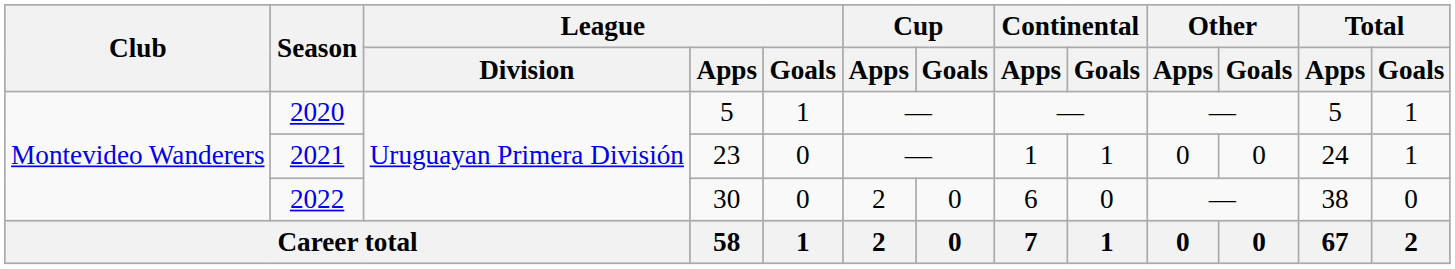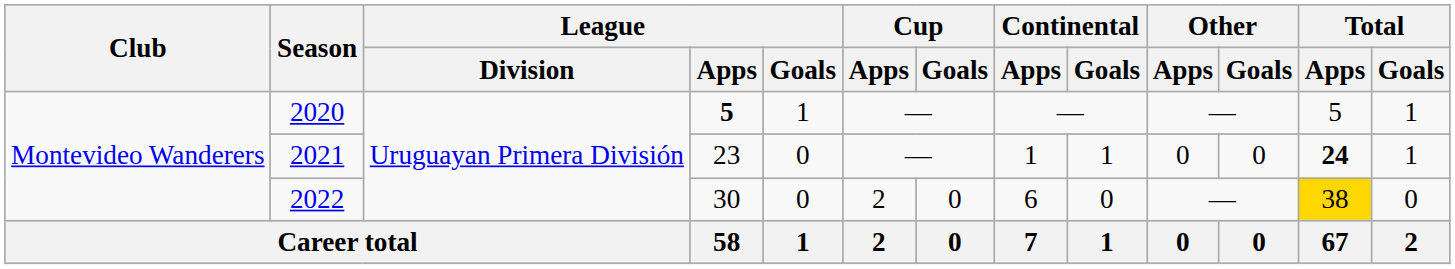(727, 112) normal -> (727, 112) bold
(1335, 155) normal -> (1335, 155) bold
(1335, 198) no background -> (1335, 198) gold background
